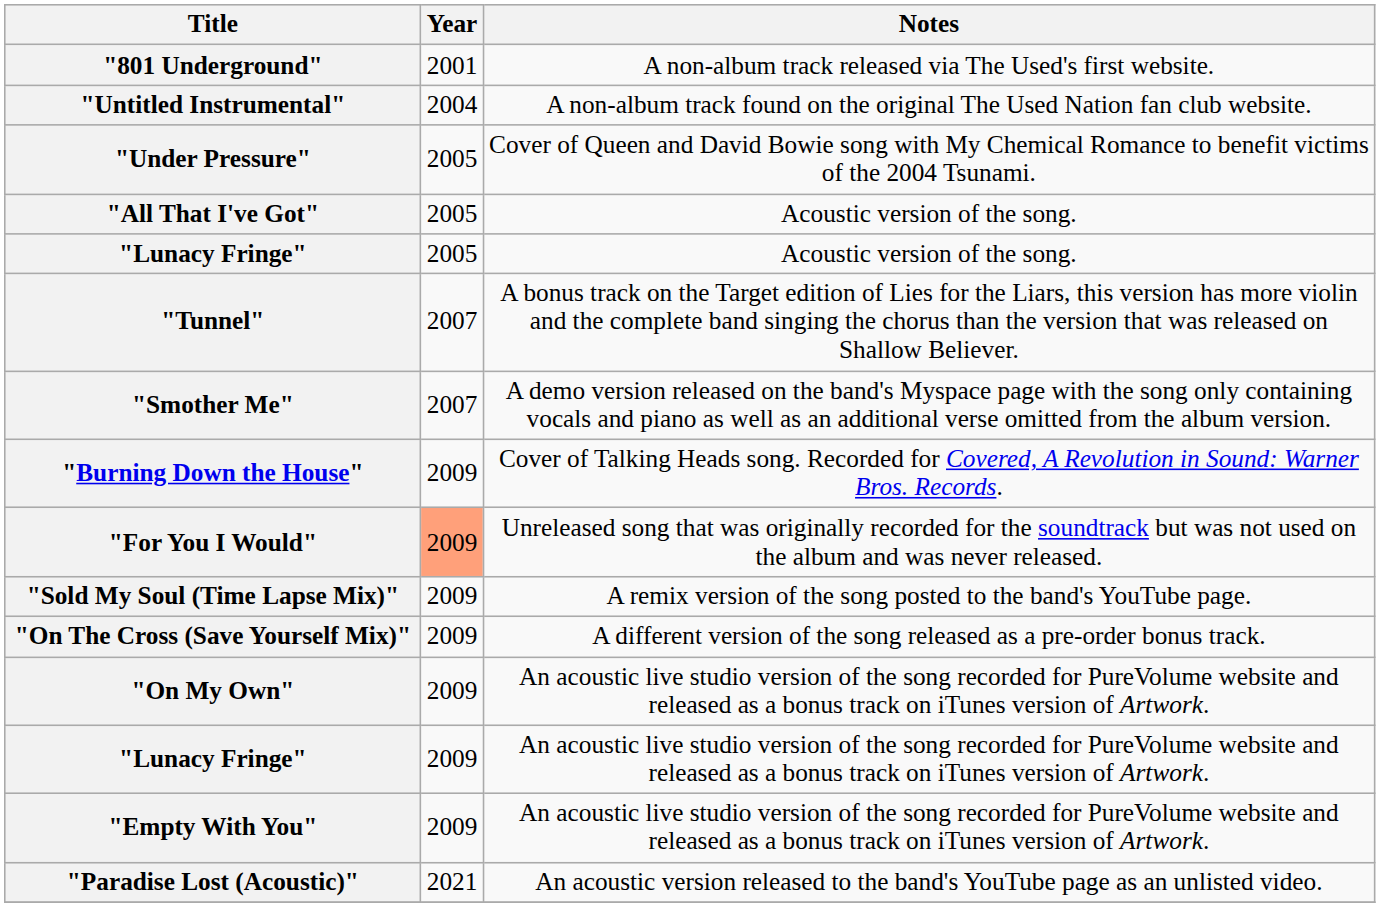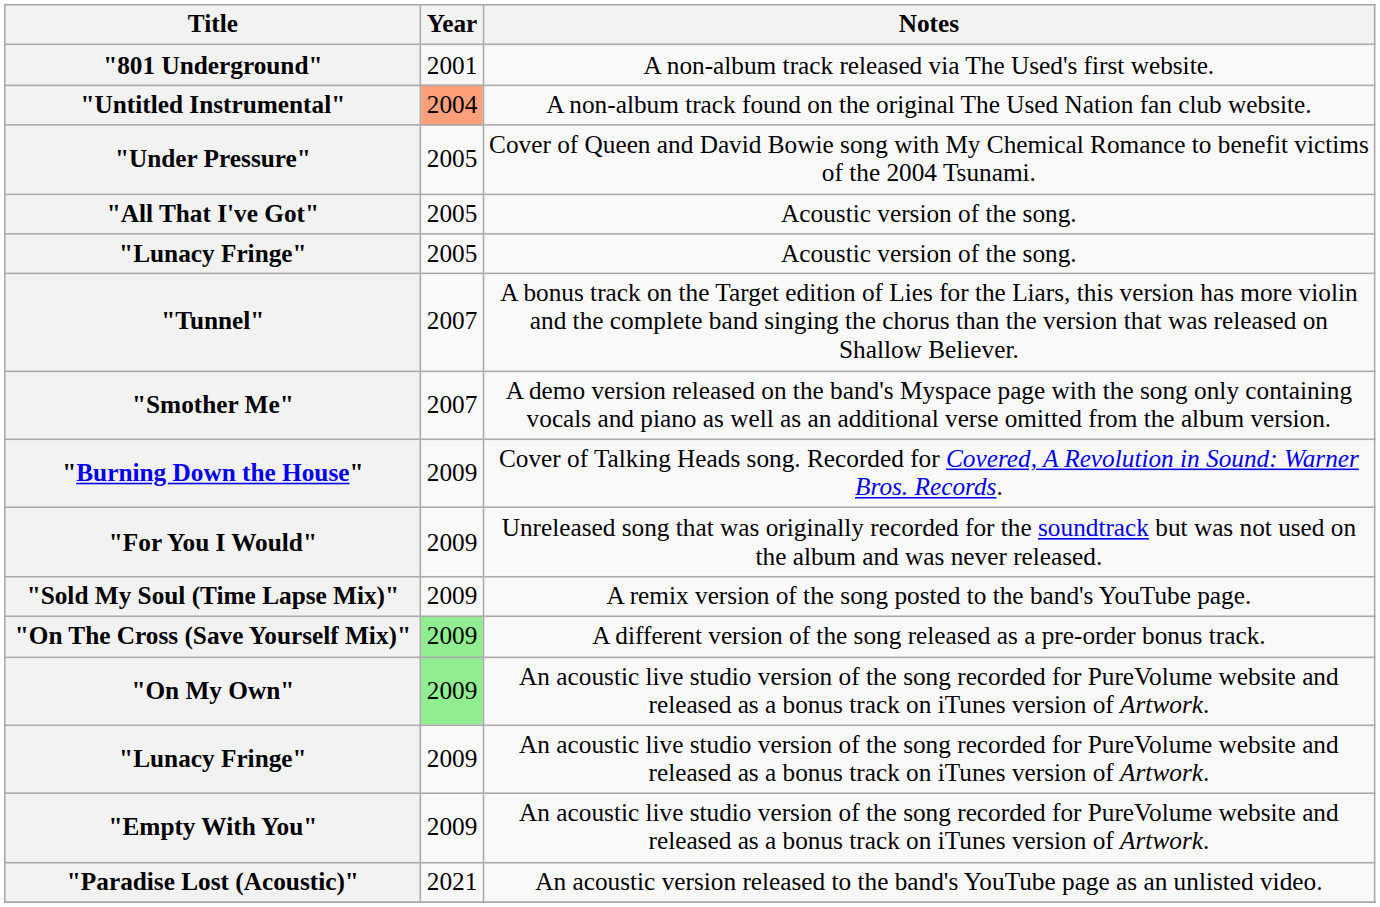(452, 104) no background -> (452, 104) lightsalmon background
(452, 541) lightsalmon background -> (452, 541) no background
(452, 636) no background -> (452, 636) lightgreen background
(452, 690) no background -> (452, 690) lightgreen background
